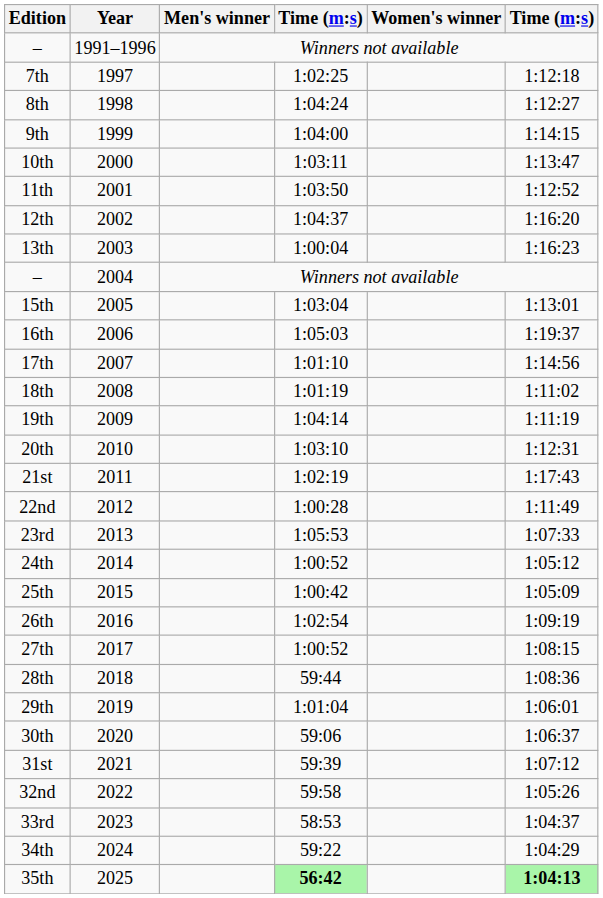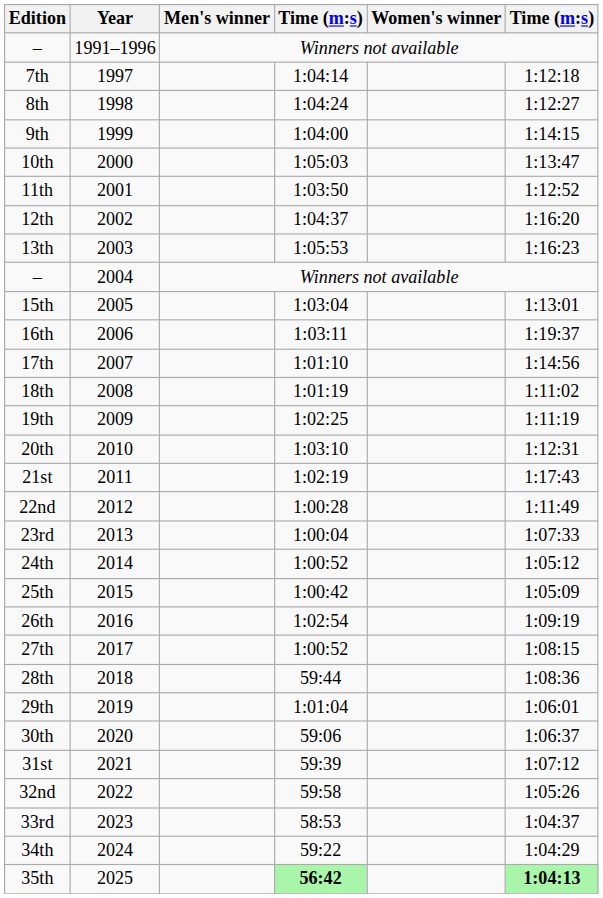(321, 76) 1:02:25 -> (321, 76) 1:04:14
(321, 162) 1:03:11 -> (321, 162) 1:05:03
(321, 248) 1:00:04 -> (321, 248) 1:05:53
(321, 334) 1:05:03 -> (321, 334) 1:03:11
(321, 420) 1:04:14 -> (321, 420) 1:02:25
(321, 534) 1:05:53 -> (321, 534) 1:00:04
